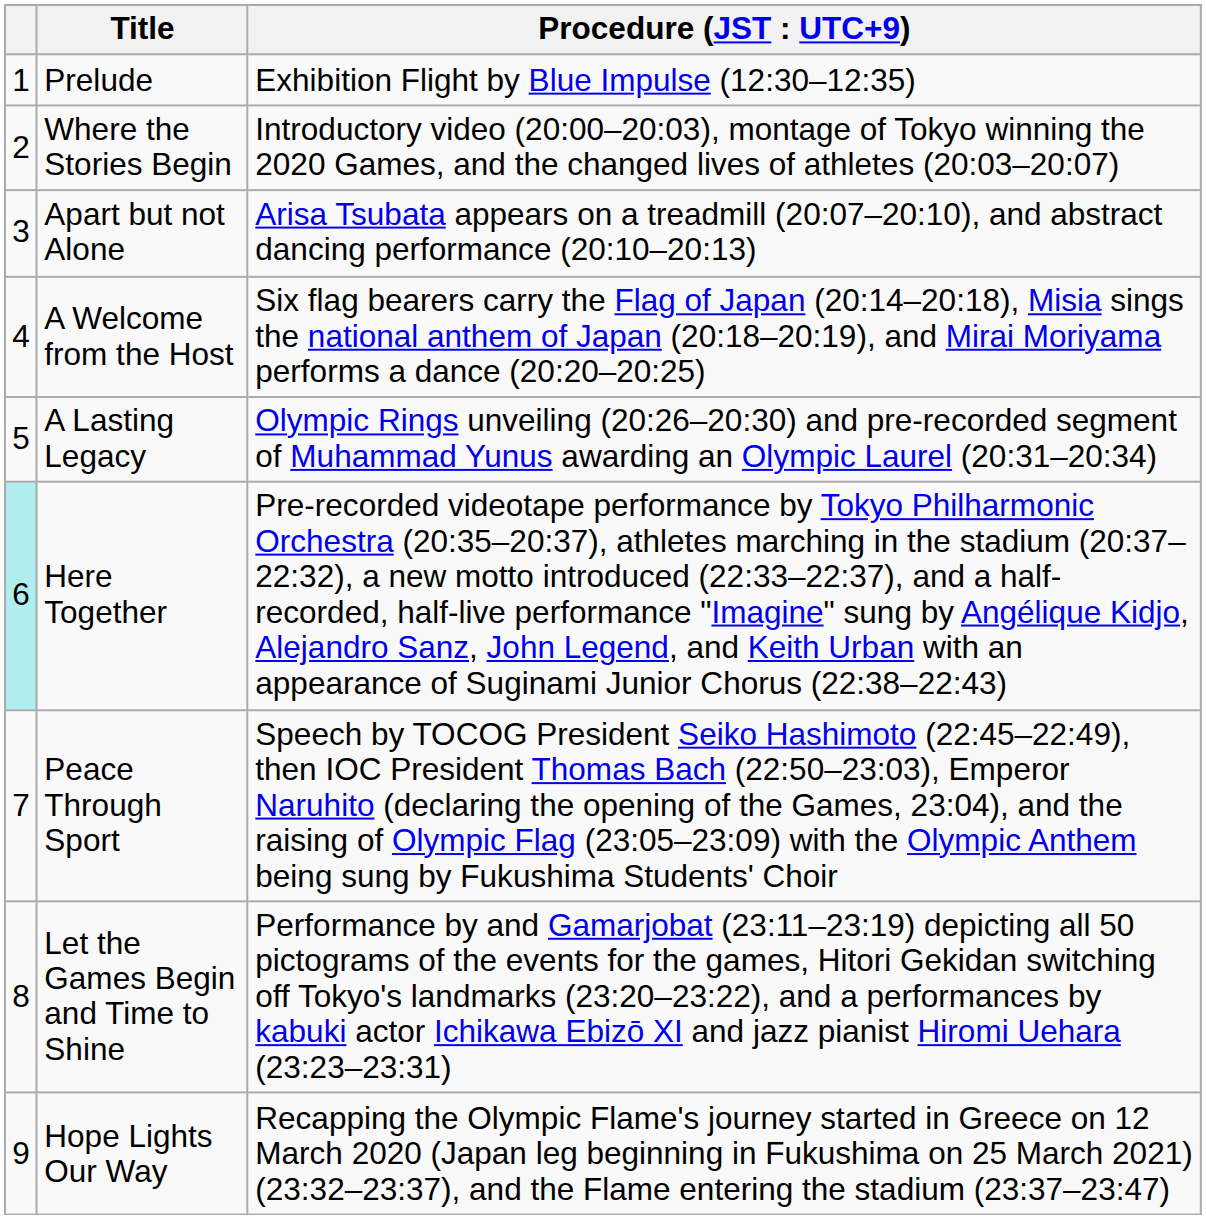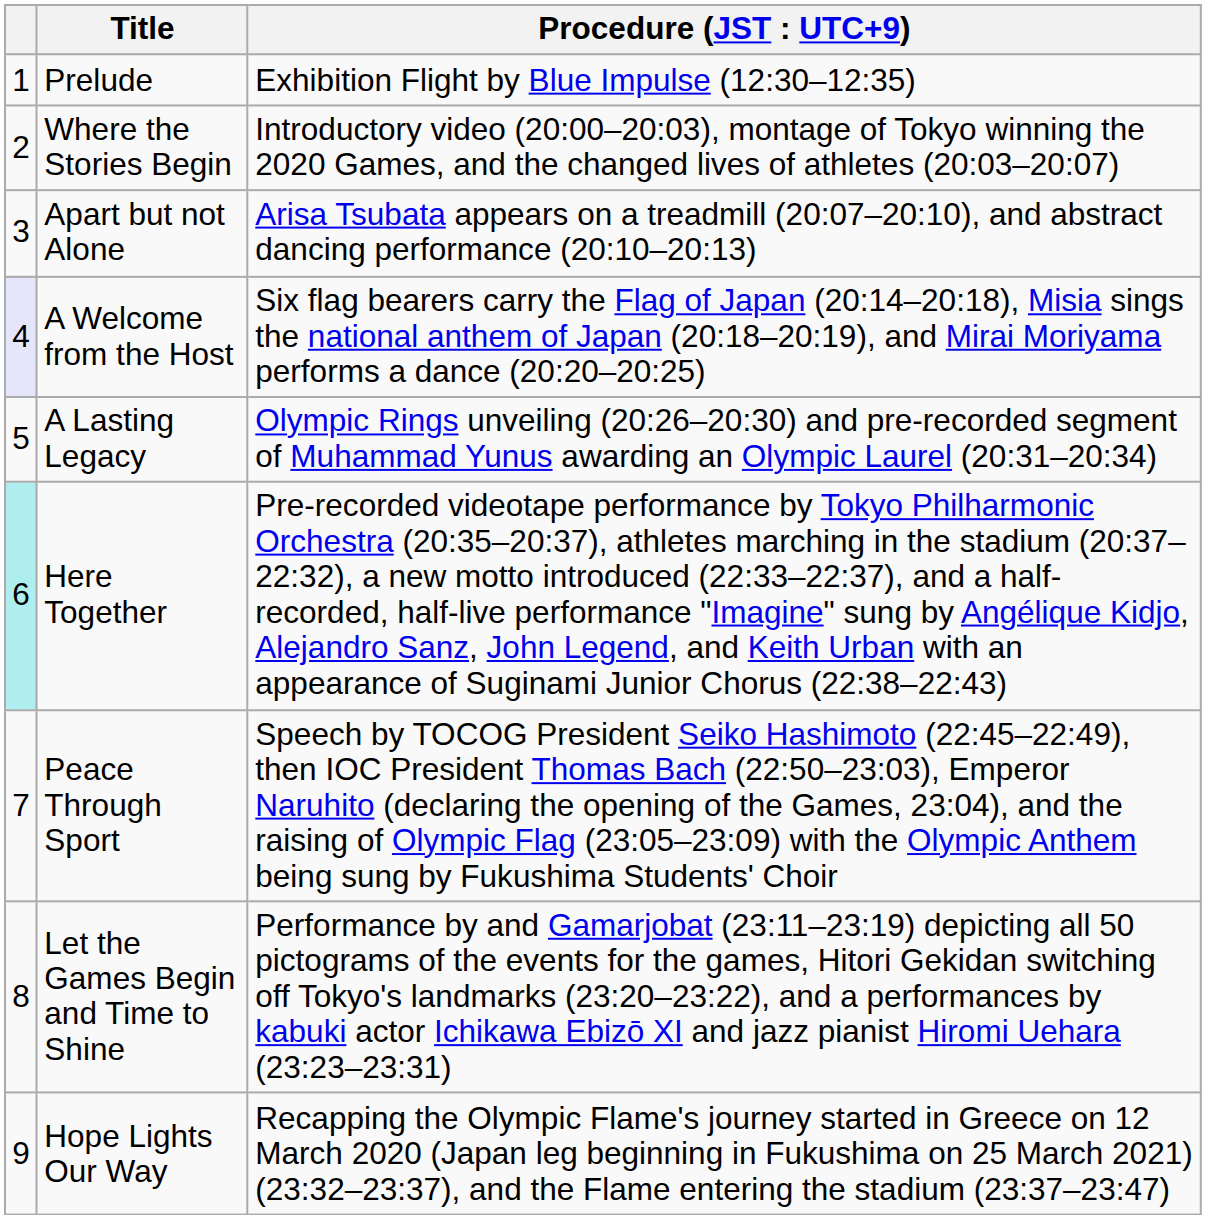(21, 335) no background -> (21, 335) lavender background
